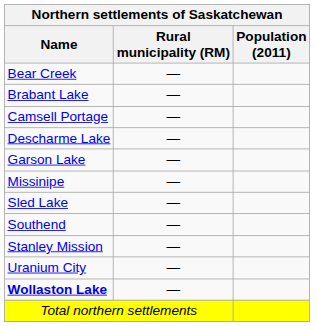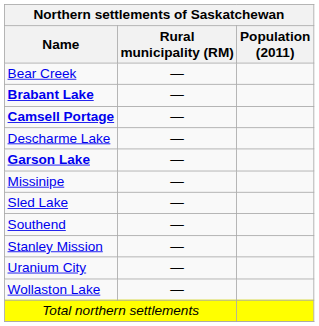(48, 95) normal -> (51, 95) bold
(58, 116) normal -> (61, 116) bold
(46, 159) normal -> (49, 159) bold
(57, 289) bold -> (54, 289) normal
